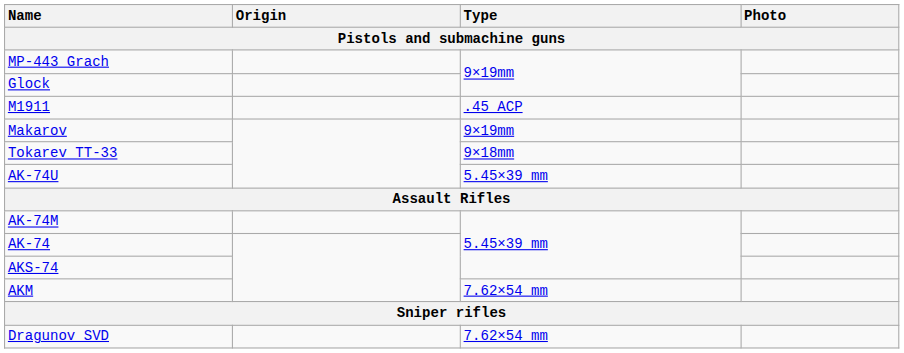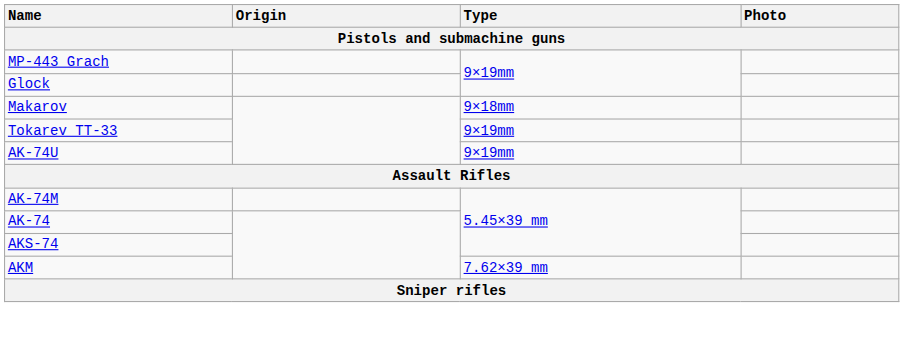- row: (29, 108)
(489, 130) 9×19mm -> (489, 108) 9×18mm
(489, 153) 9×18mm -> (489, 130) 9×19mm
(506, 176) 5.45×39 mm -> (489, 153) 9×19mm
(506, 291) 7.62×54 mm -> (506, 268) 7.62×39 mm
- row: (58, 336)
